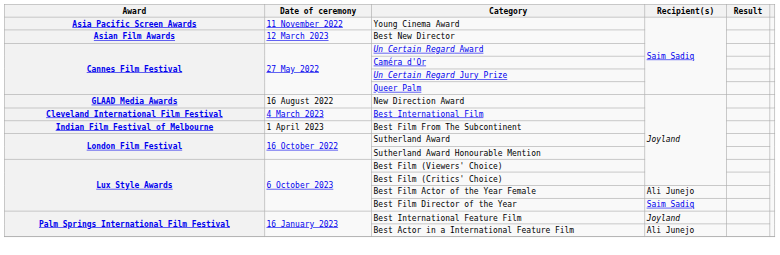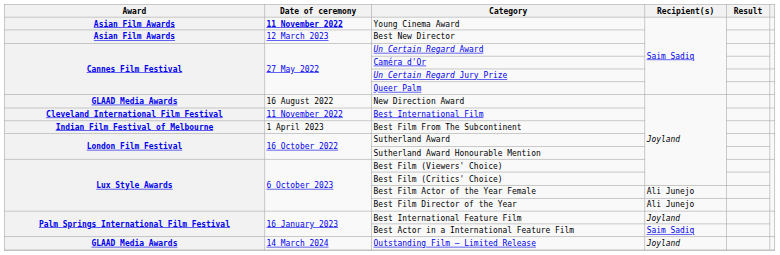(134, 24) Asia Pacific Screen Awards -> (134, 24) Asian Film Awards
(305, 24) normal -> (305, 24) bold
(295, 114) 4 March 2023 -> (305, 114) 11 November 2022
(671, 205) Saim Sadiq -> (671, 205) Ali Junejo
(671, 230) Ali Junejo -> (671, 230) Saim Sadiq
+ row: (455, 243)
